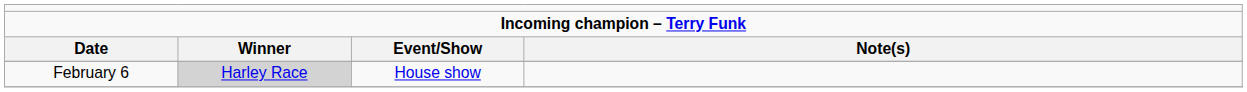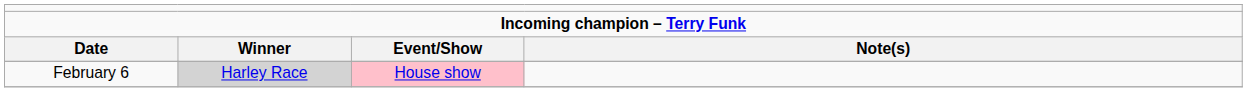(438, 73) no background -> (438, 73) pink background
